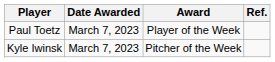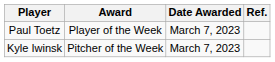columns swapped: (193, 13) <-> (104, 13)
